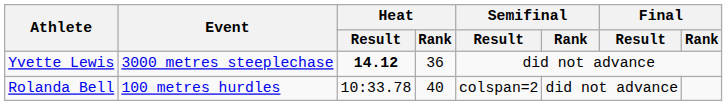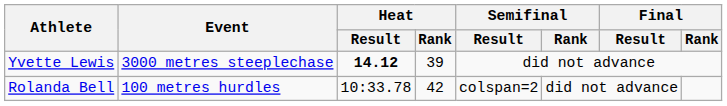(435, 63) 36 -> (435, 63) 39
(435, 88) 40 -> (435, 88) 42
